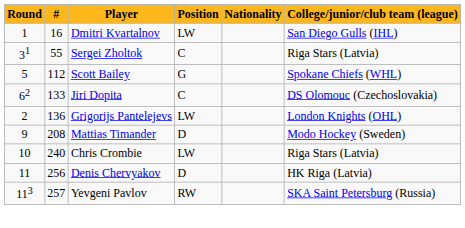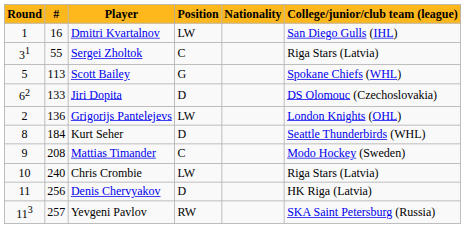(56, 74) 112 -> (56, 74) 113
(181, 95) C -> (182, 95) D
+ row: (97, 134)
(182, 134) D -> (181, 153) C
